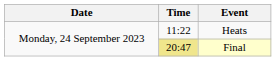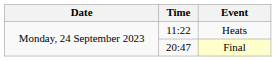(178, 47) khaki background -> (178, 47) no background
